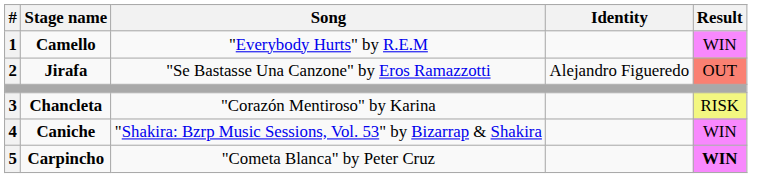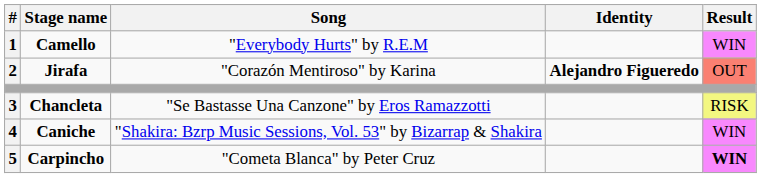(328, 71) "Se Bastasse Una Canzone" by Eros Ramazzotti -> (328, 71) "Corazón Mentiroso" by Karina
(619, 71) normal -> (624, 71) bold
(328, 105) "Corazón Mentiroso" by Karina -> (328, 105) "Se Bastasse Una Canzone" by Eros Ramazzotti
